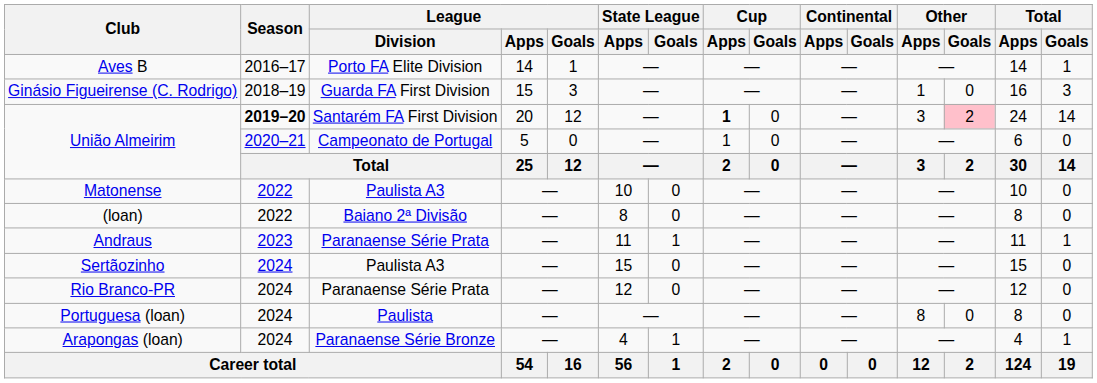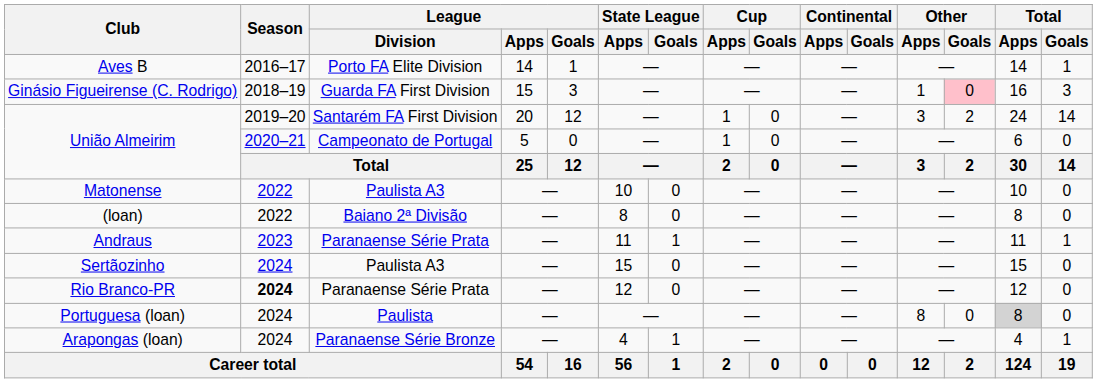(970, 91) no background -> (970, 91) pink background
(275, 116) bold -> (275, 116) normal
(726, 116) bold -> (726, 116) normal
(970, 116) pink background -> (970, 116) no background
(275, 290) normal -> (275, 290) bold
(1018, 315) no background -> (1018, 315) lightgrey background
